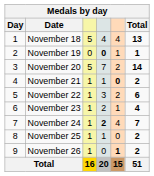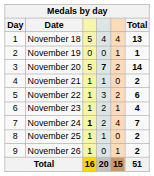(104, 53) bold -> (104, 53) normal
(104, 67) normal -> (104, 67) bold
(118, 81) bold -> (118, 81) normal
(90, 123) normal -> (90, 123) bold
(104, 123) bold -> (104, 123) normal
(118, 150) bold -> (118, 150) normal
